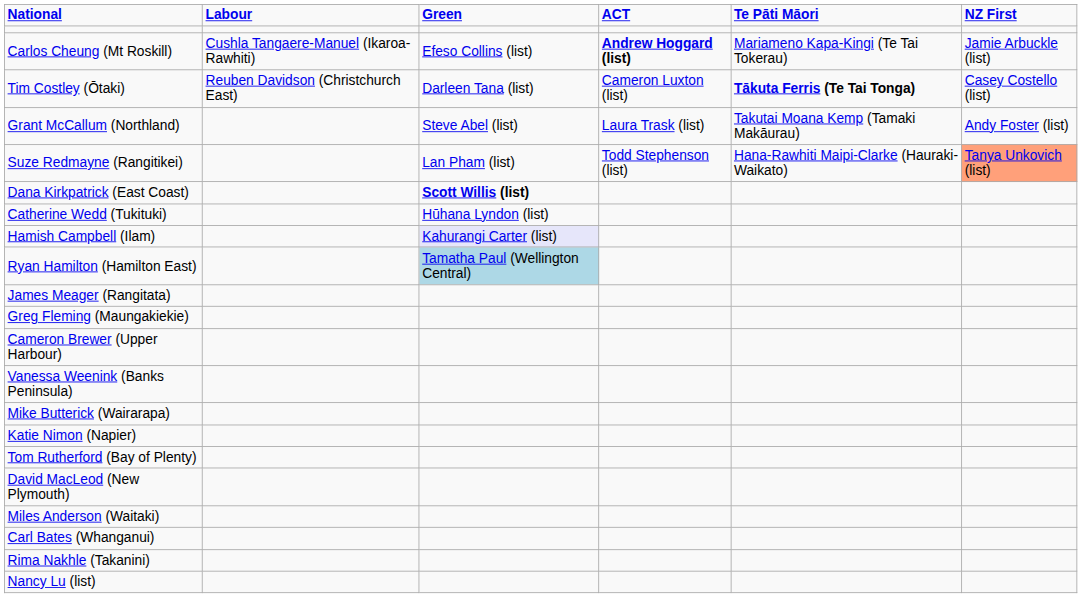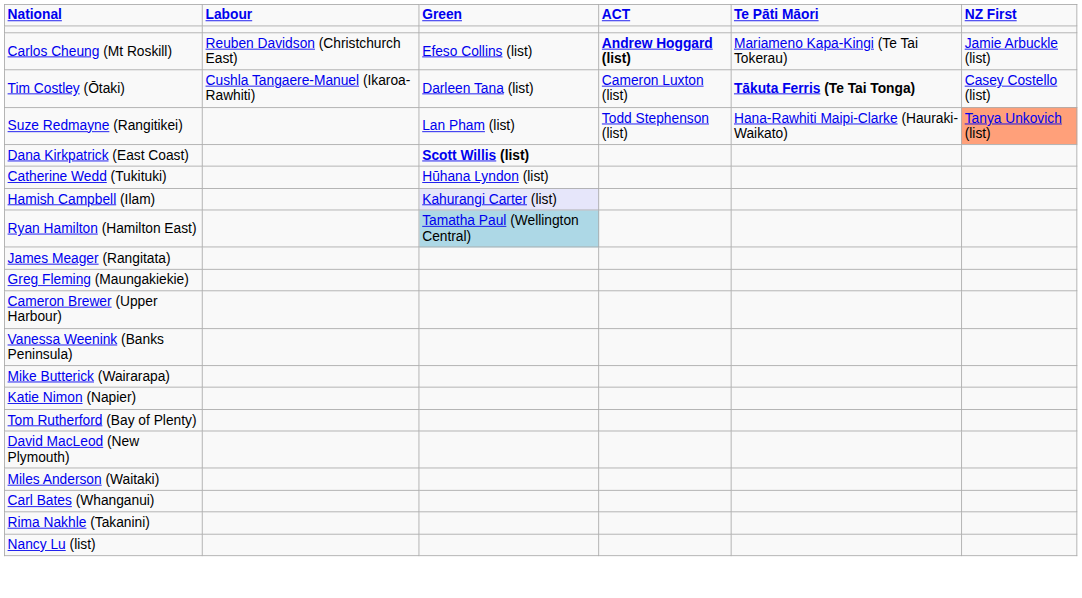(308, 51) Cushla Tangaere-Manuel (Ikaroa-Rawhiti) -> (303, 51) Reuben Davidson (Christchurch East)
(303, 88) Reuben Davidson (Christchurch East) -> (308, 88) Cushla Tangaere-Manuel (Ikaroa-Rawhiti)
- row: (94, 125)
